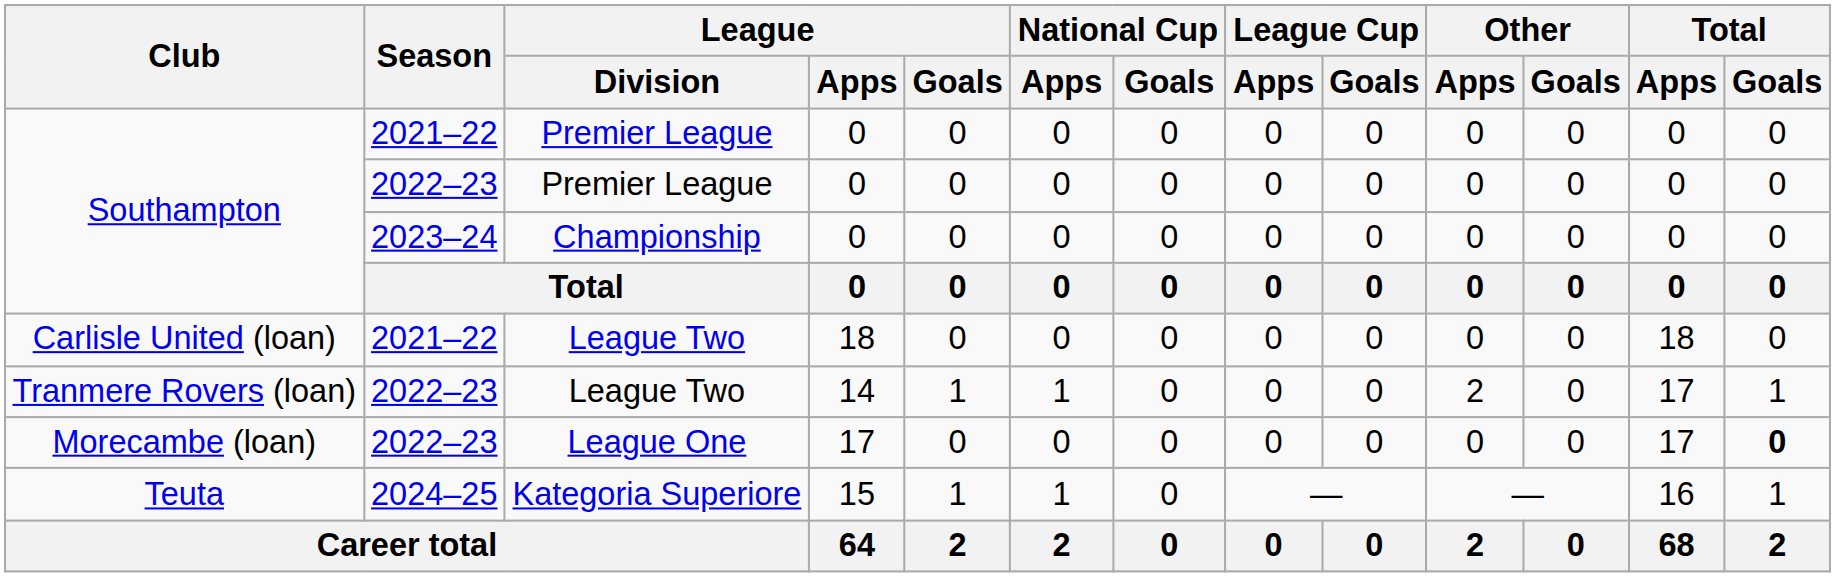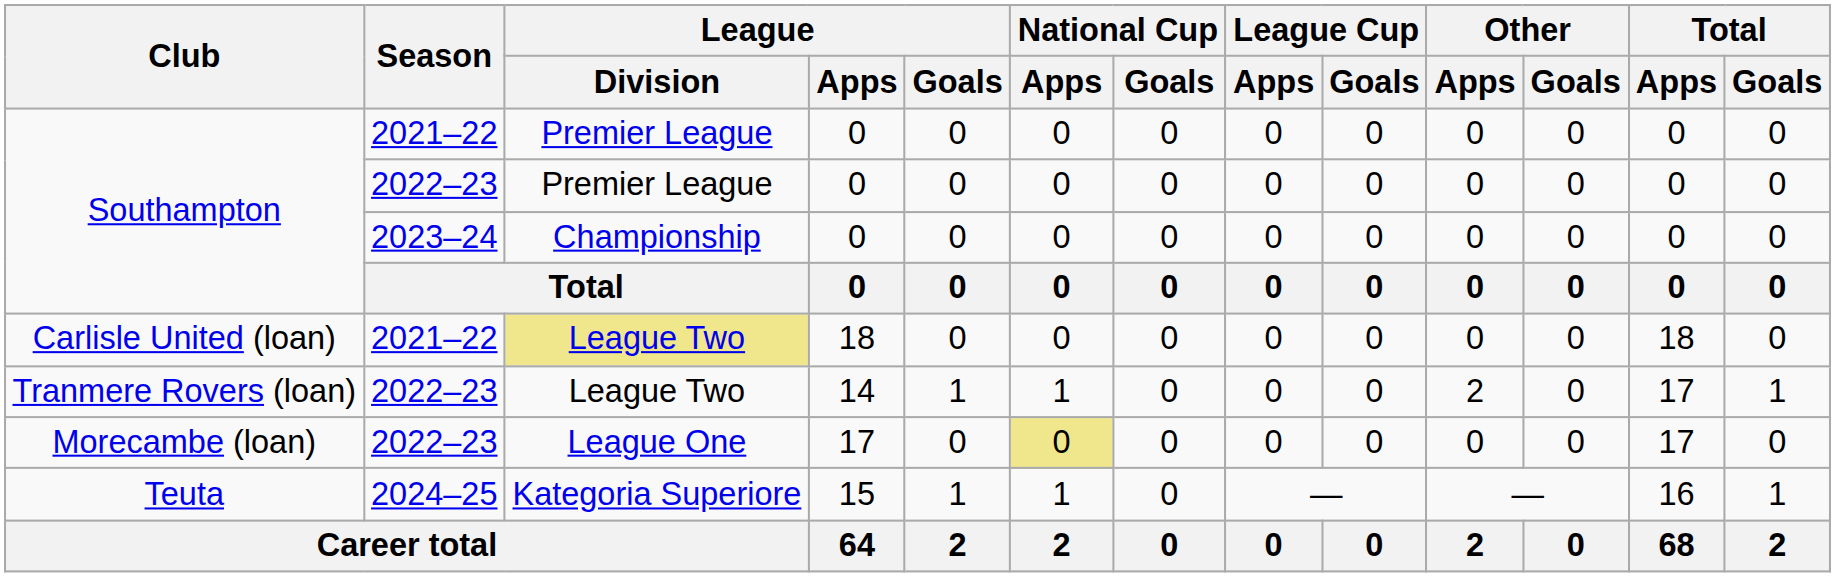(657, 339) no background -> (657, 339) khaki background
(1062, 442) no background -> (1062, 442) khaki background
(1777, 442) bold -> (1777, 442) normal
